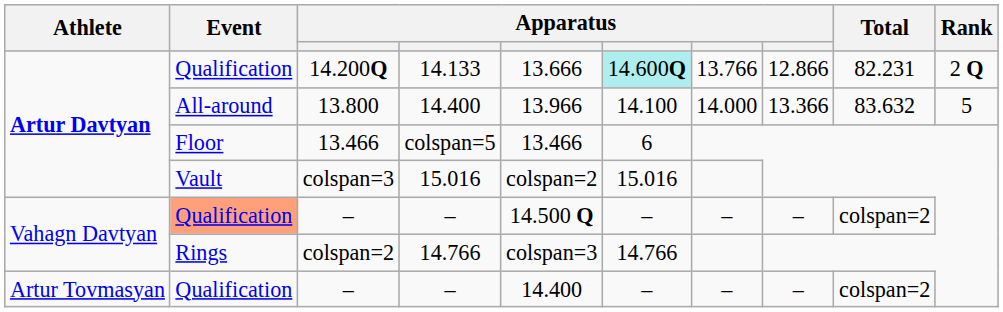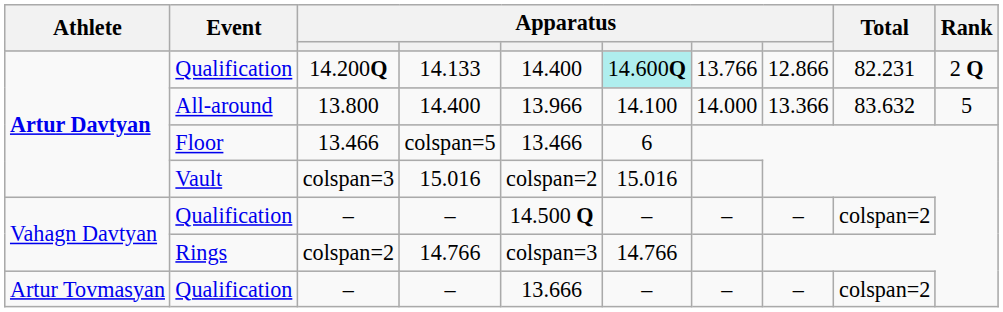(552, 69) 13.666 -> (552, 69) 14.400
(234, 216) lightsalmon background -> (234, 216) no background
(552, 289) 14.400 -> (552, 289) 13.666
